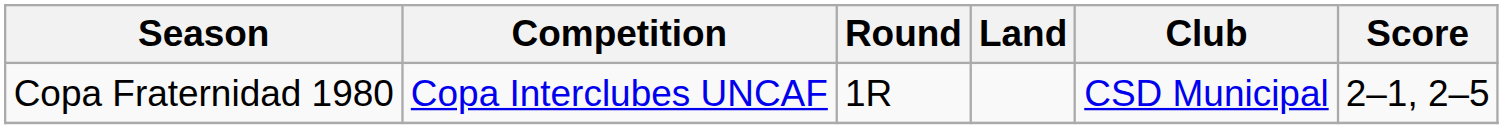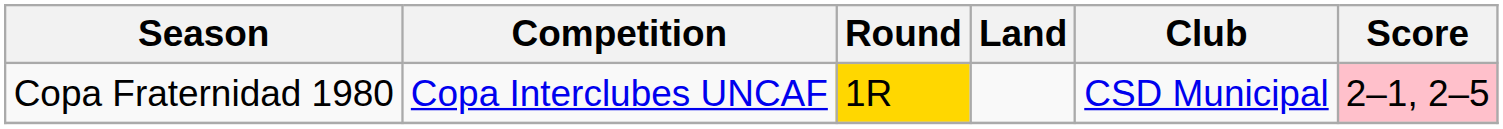(868, 92) no background -> (868, 92) gold background
(1418, 92) no background -> (1418, 92) pink background
